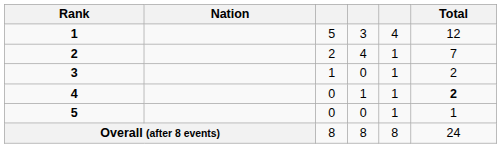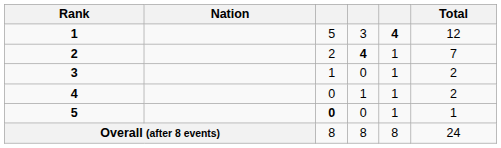(395, 34) normal -> (395, 34) bold
(363, 53) normal -> (363, 53) bold
(454, 93) bold -> (454, 93) normal
(332, 113) normal -> (332, 113) bold
